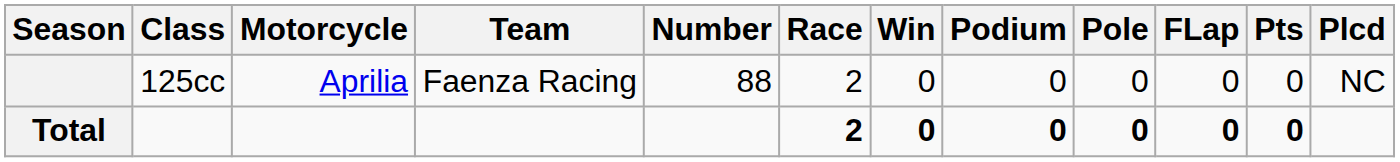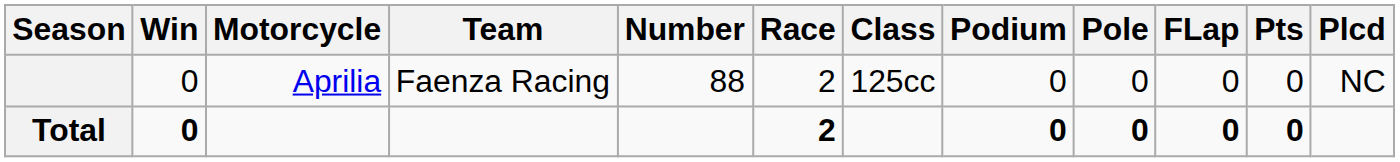columns swapped: (183, 29) <-> (906, 29)
